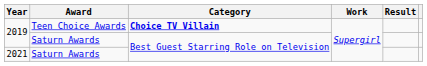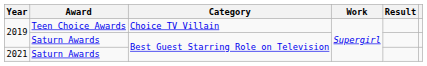(175, 26) bold -> (175, 26) normal
